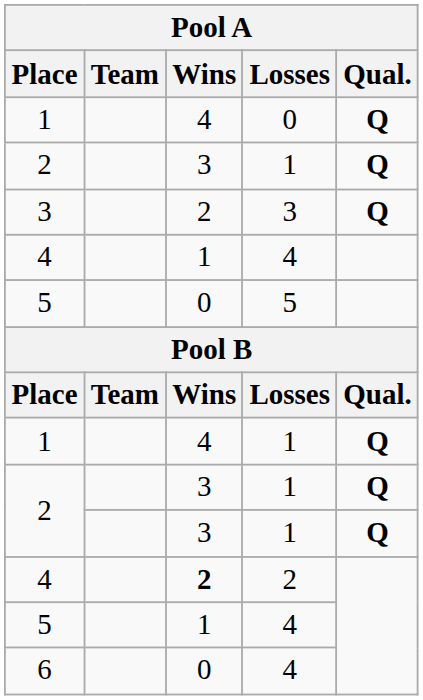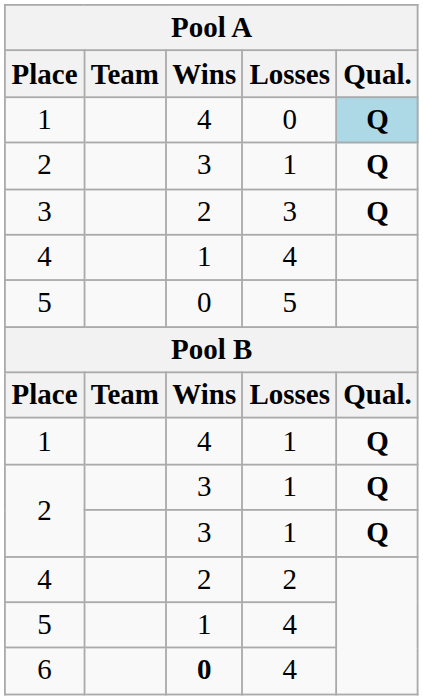(378, 119) no background -> (378, 119) lightblue background
(204, 578) bold -> (204, 578) normal
(204, 670) normal -> (204, 670) bold
